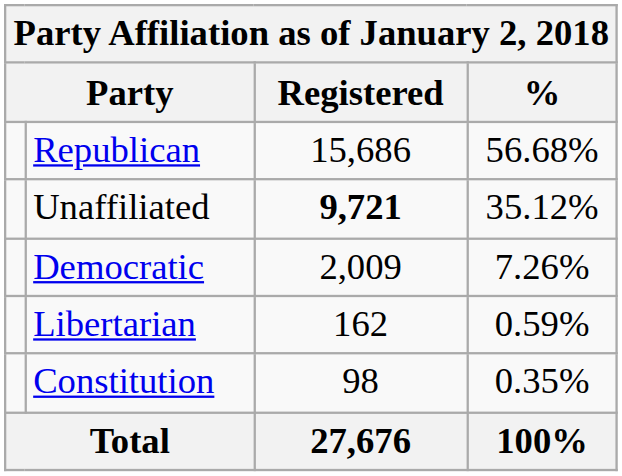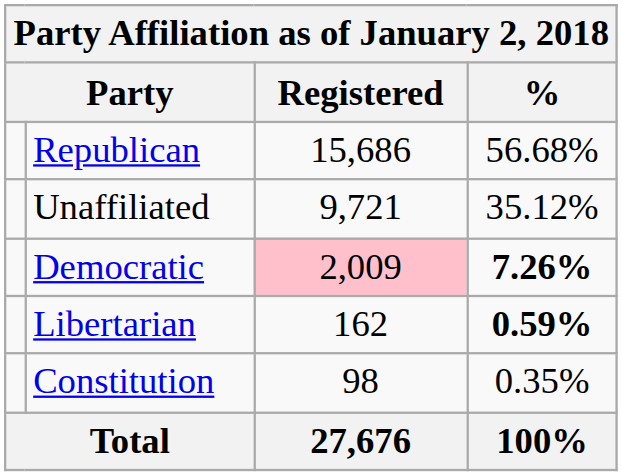(361, 207) bold -> (361, 207) normal
(361, 265) no background -> (361, 265) pink background
(542, 265) normal -> (542, 265) bold
(542, 324) normal -> (542, 324) bold
